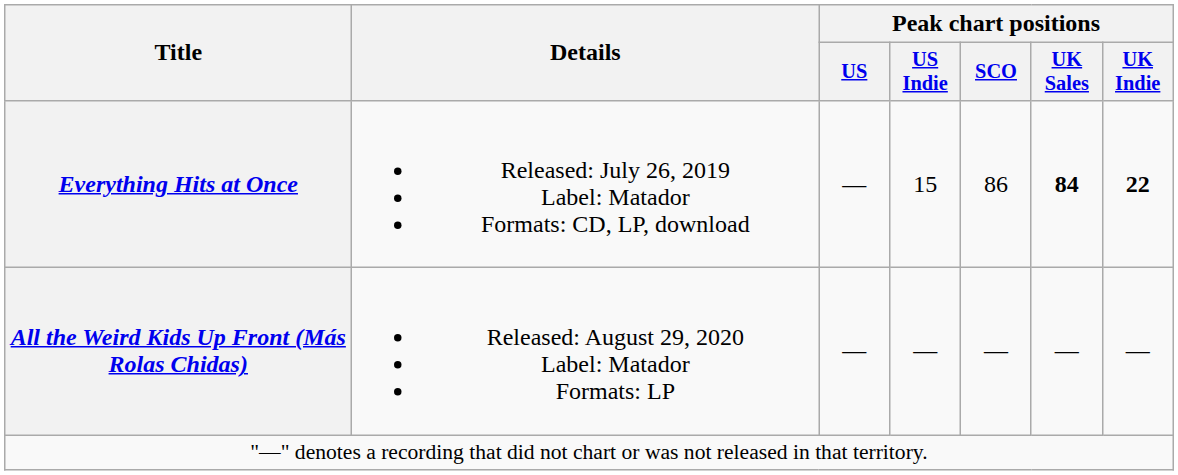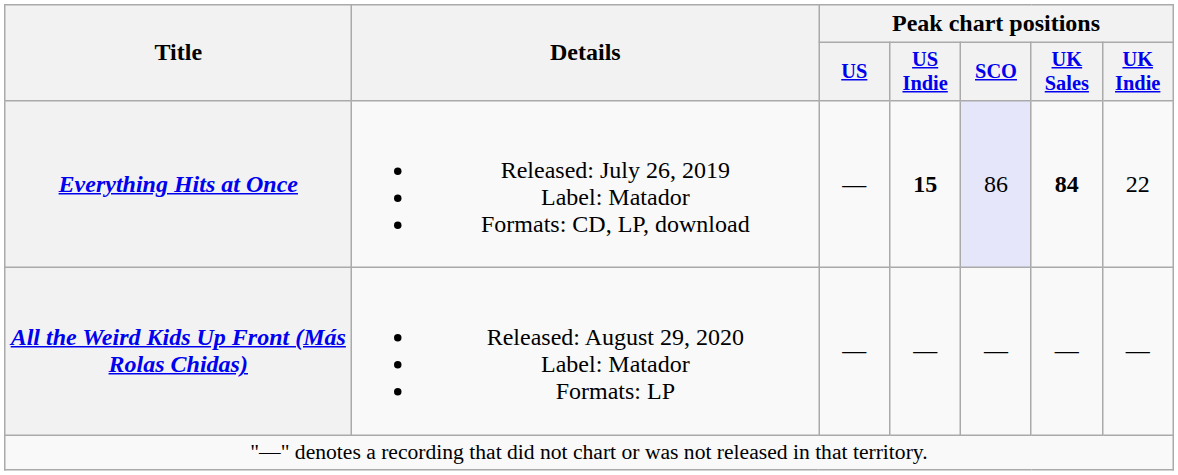(925, 183) normal -> (925, 183) bold
(996, 183) no background -> (996, 183) lavender background
(1138, 183) bold -> (1138, 183) normal
